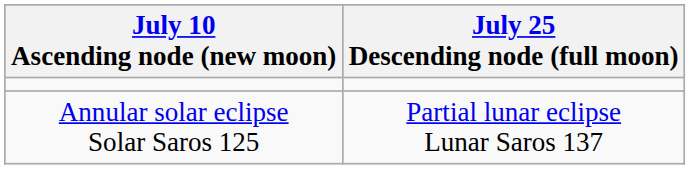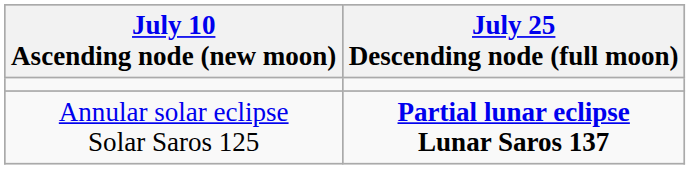(514, 126) normal -> (514, 126) bold
